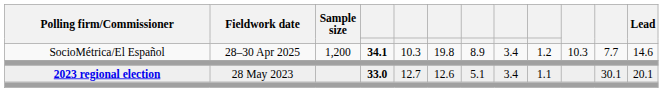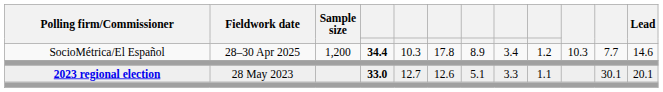(377, 52) 34.1 -> (377, 52) 34.4
(444, 52) 19.8 -> (444, 52) 17.8
(511, 74) 3.4 -> (511, 74) 3.3
